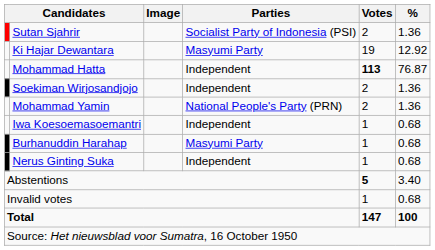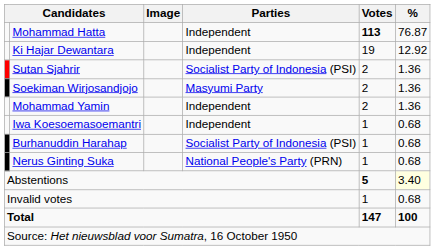rows swapped: (59, 69) <-> (46, 32)
(224, 50) Masyumi Party -> (218, 50) Independent
(218, 87) Independent -> (224, 87) Masyumi Party
(264, 106) National People's Party (PRN) -> (218, 106) Independent
(224, 143) Masyumi Party -> (271, 143) Socialist Party of Indonesia (PSI)
(218, 161) Independent -> (264, 161) National People's Party (PRN)
(409, 180) no background -> (409, 180) lightyellow background
